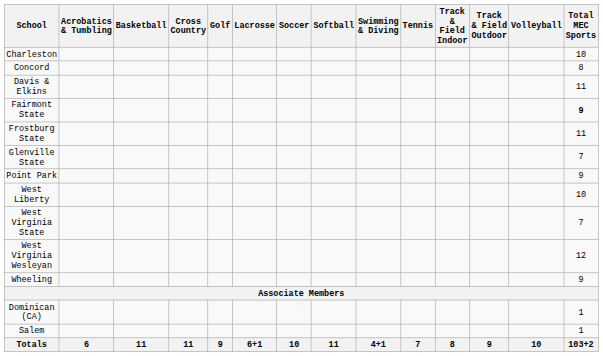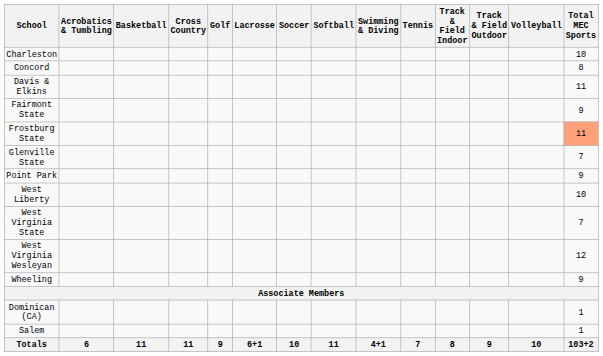(581, 110) bold -> (581, 110) normal
(581, 134) no background -> (581, 134) lightsalmon background
